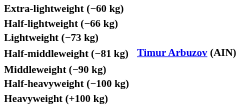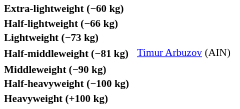(187, 52) bold -> (184, 52) normal
